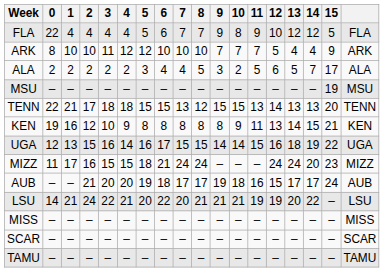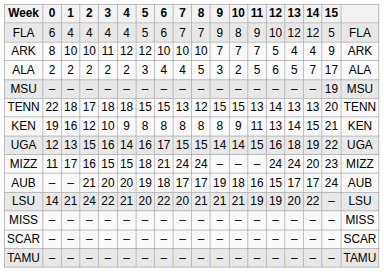(52, 32) 22 -> (52, 32) 6
(71, 107) 21 -> (71, 107) 18
